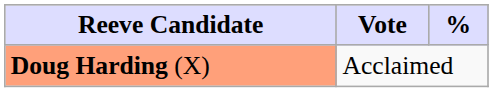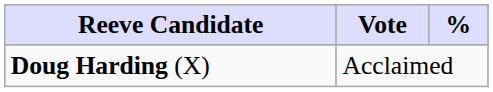(110, 65) lightsalmon background -> (110, 65) no background
